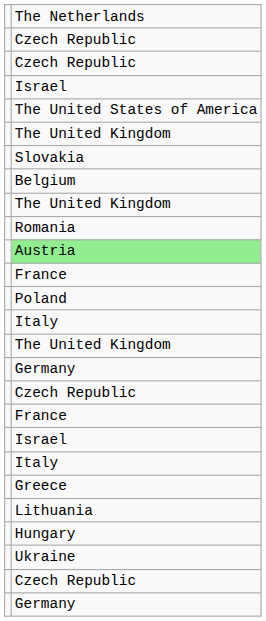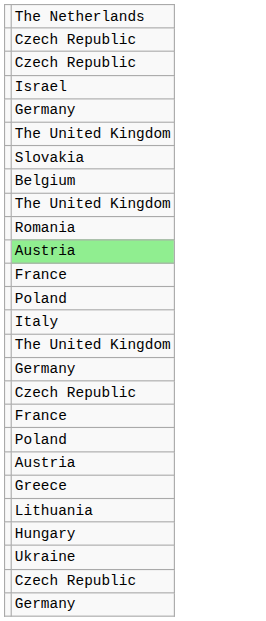(136, 110) The United States of America -> (45, 110) Germany
(41, 440) Israel -> (41, 440) Poland
(37, 463) Italy -> (45, 463) Austria
